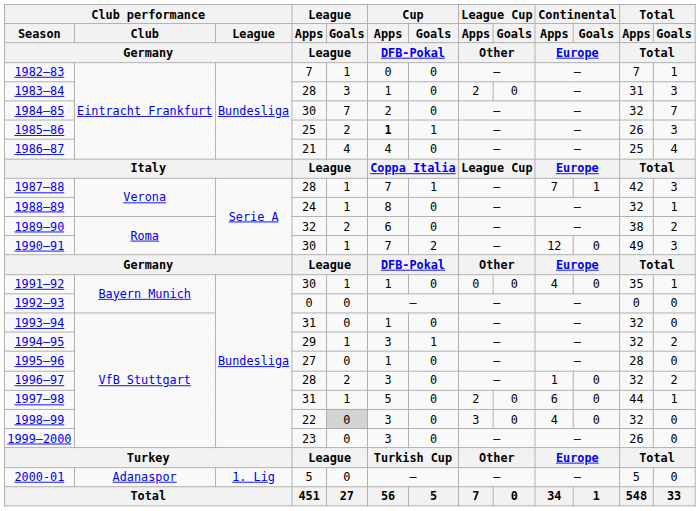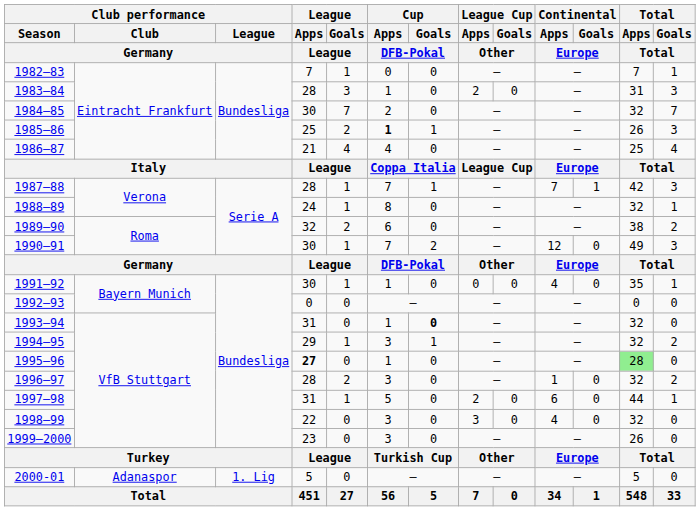(434, 323) normal -> (434, 323) bold
(309, 361) normal -> (309, 361) bold
(636, 361) no background -> (636, 361) lightgreen background
(347, 419) lightgrey background -> (347, 419) no background
